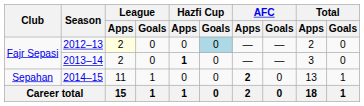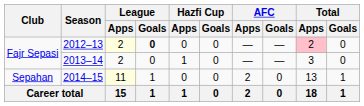(152, 45) normal -> (152, 45) bold
(216, 45) lightblue background -> (216, 45) no background
(311, 45) no background -> (311, 45) pink background
(184, 61) bold -> (184, 61) normal
(121, 77) no background -> (121, 77) lightyellow background
(248, 77) bold -> (248, 77) normal
